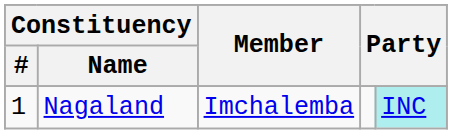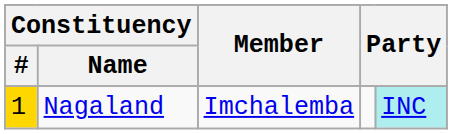(18, 107) no background -> (18, 107) gold background
